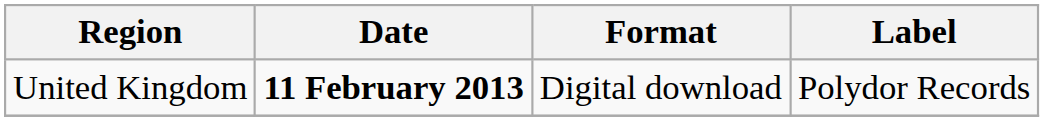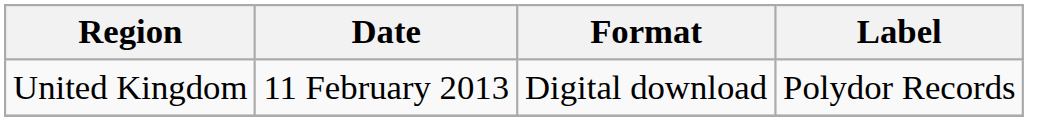(394, 87) bold -> (386, 87) normal
